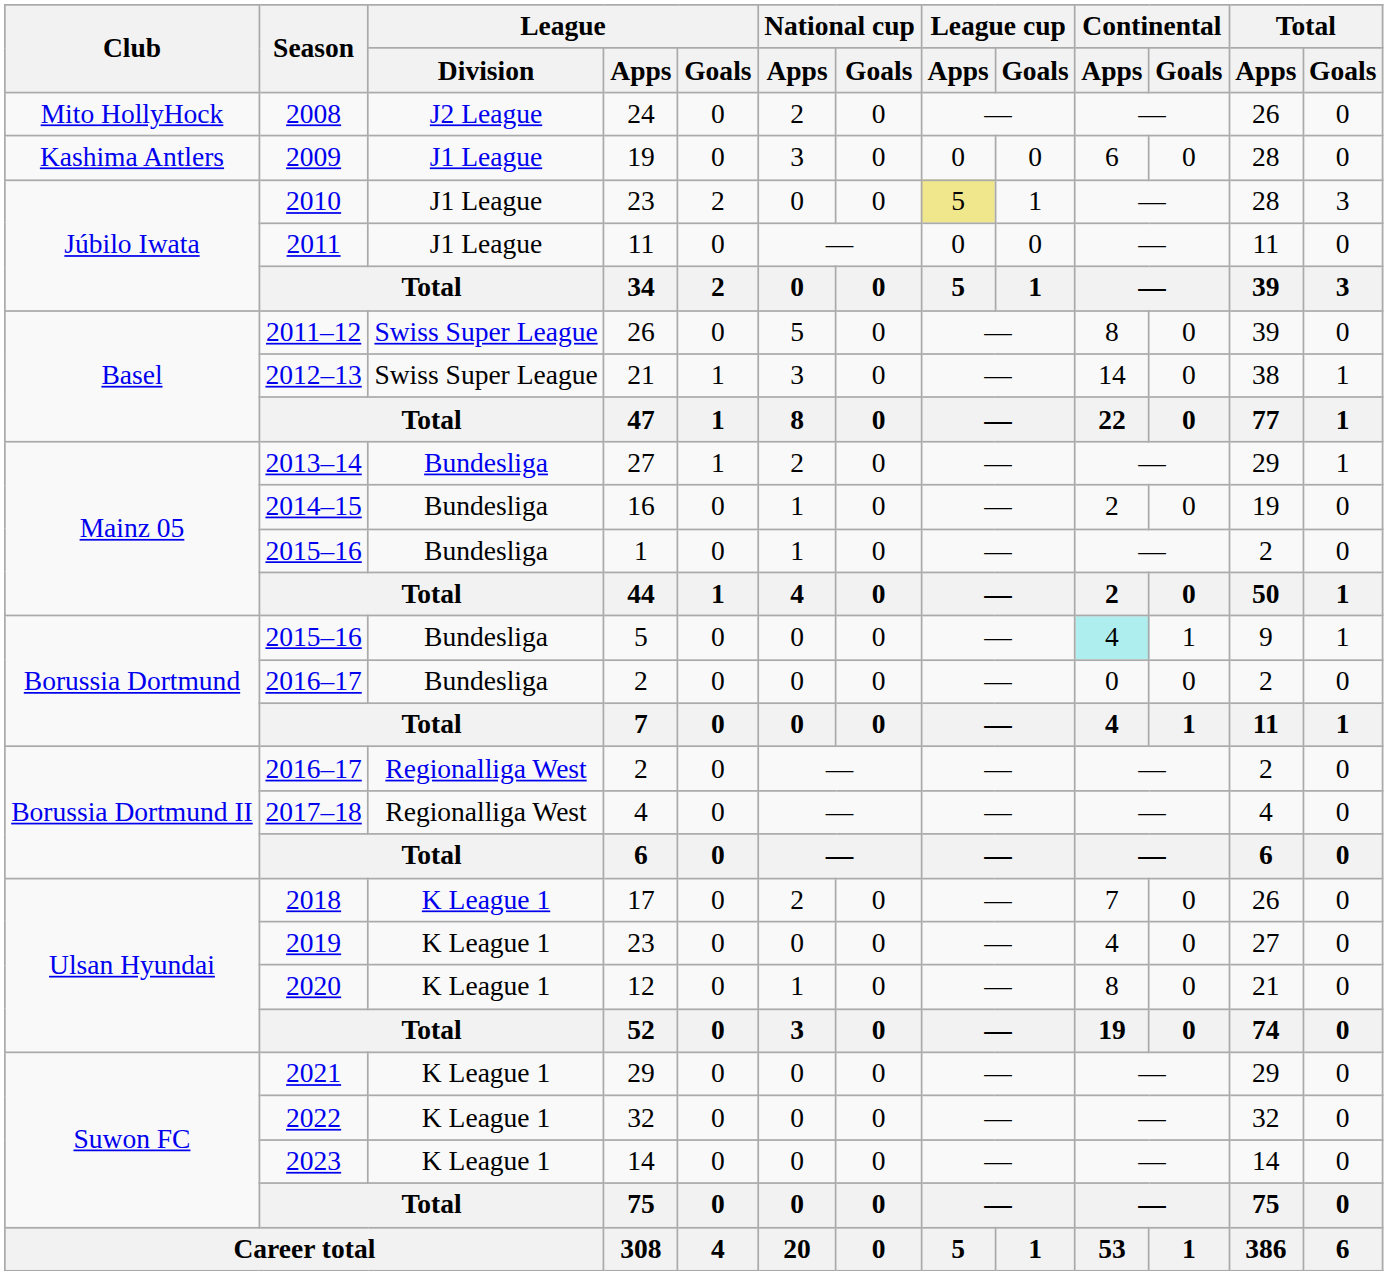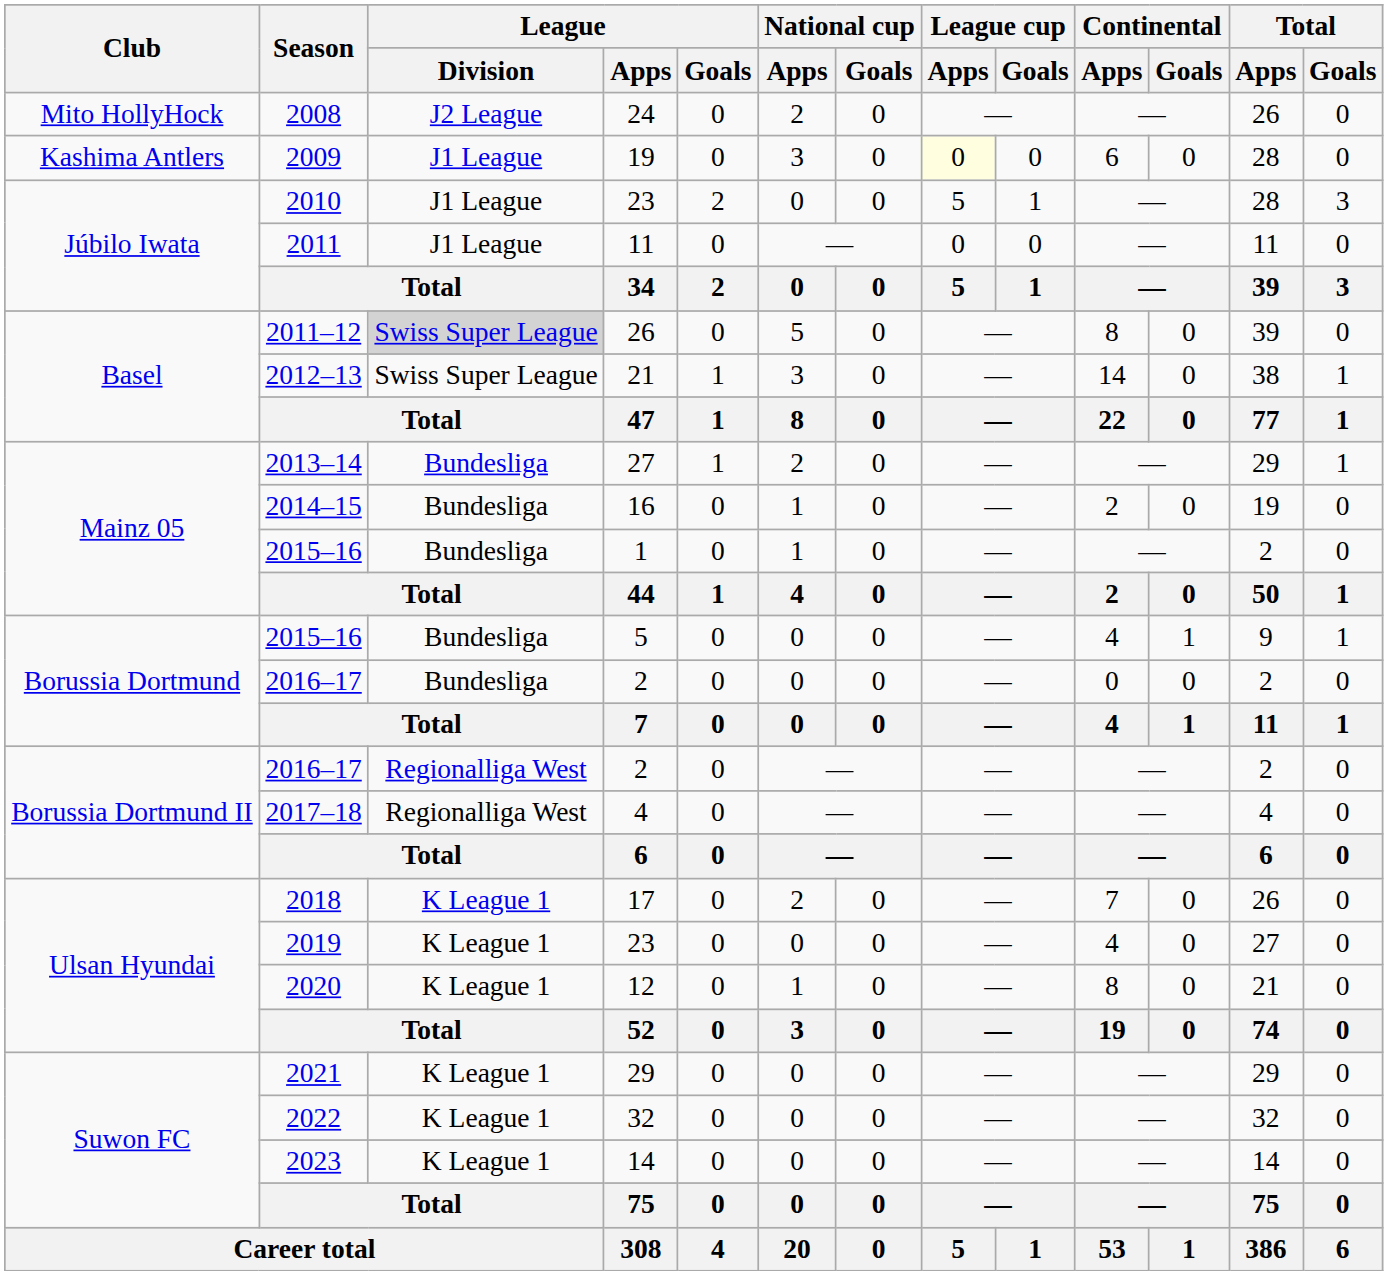(958, 157) no background -> (958, 157) lightyellow background
(958, 200) khaki background -> (958, 200) no background
(486, 331) no background -> (486, 331) lightgrey background
(1112, 637) paleturquoise background -> (1112, 637) no background
